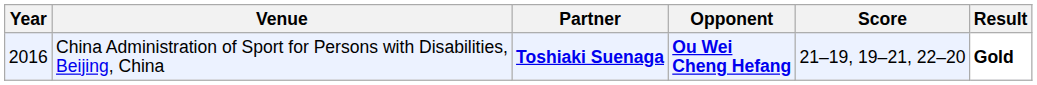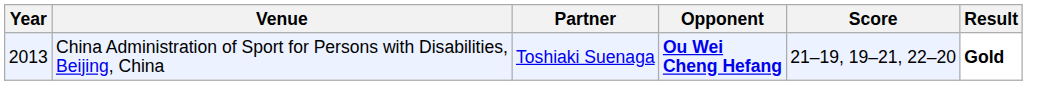(28, 56) 2016 -> (28, 56) 2013
(590, 56) bold -> (585, 56) normal
